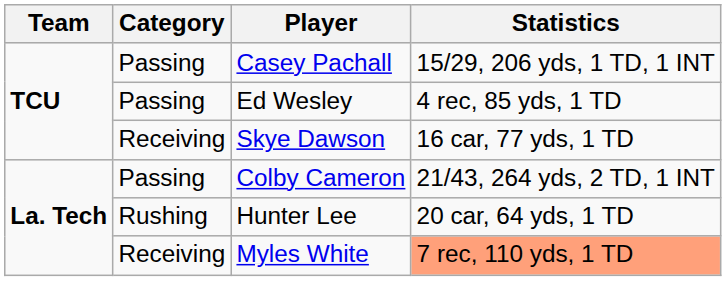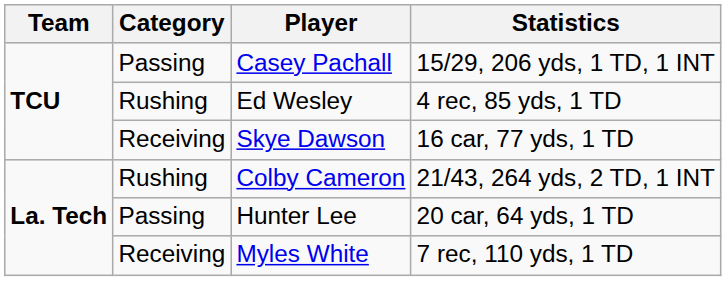(162, 100) Passing -> (163, 100) Rushing
(162, 178) Passing -> (163, 178) Rushing
(163, 216) Rushing -> (162, 216) Passing
(525, 255) lightsalmon background -> (525, 255) no background
